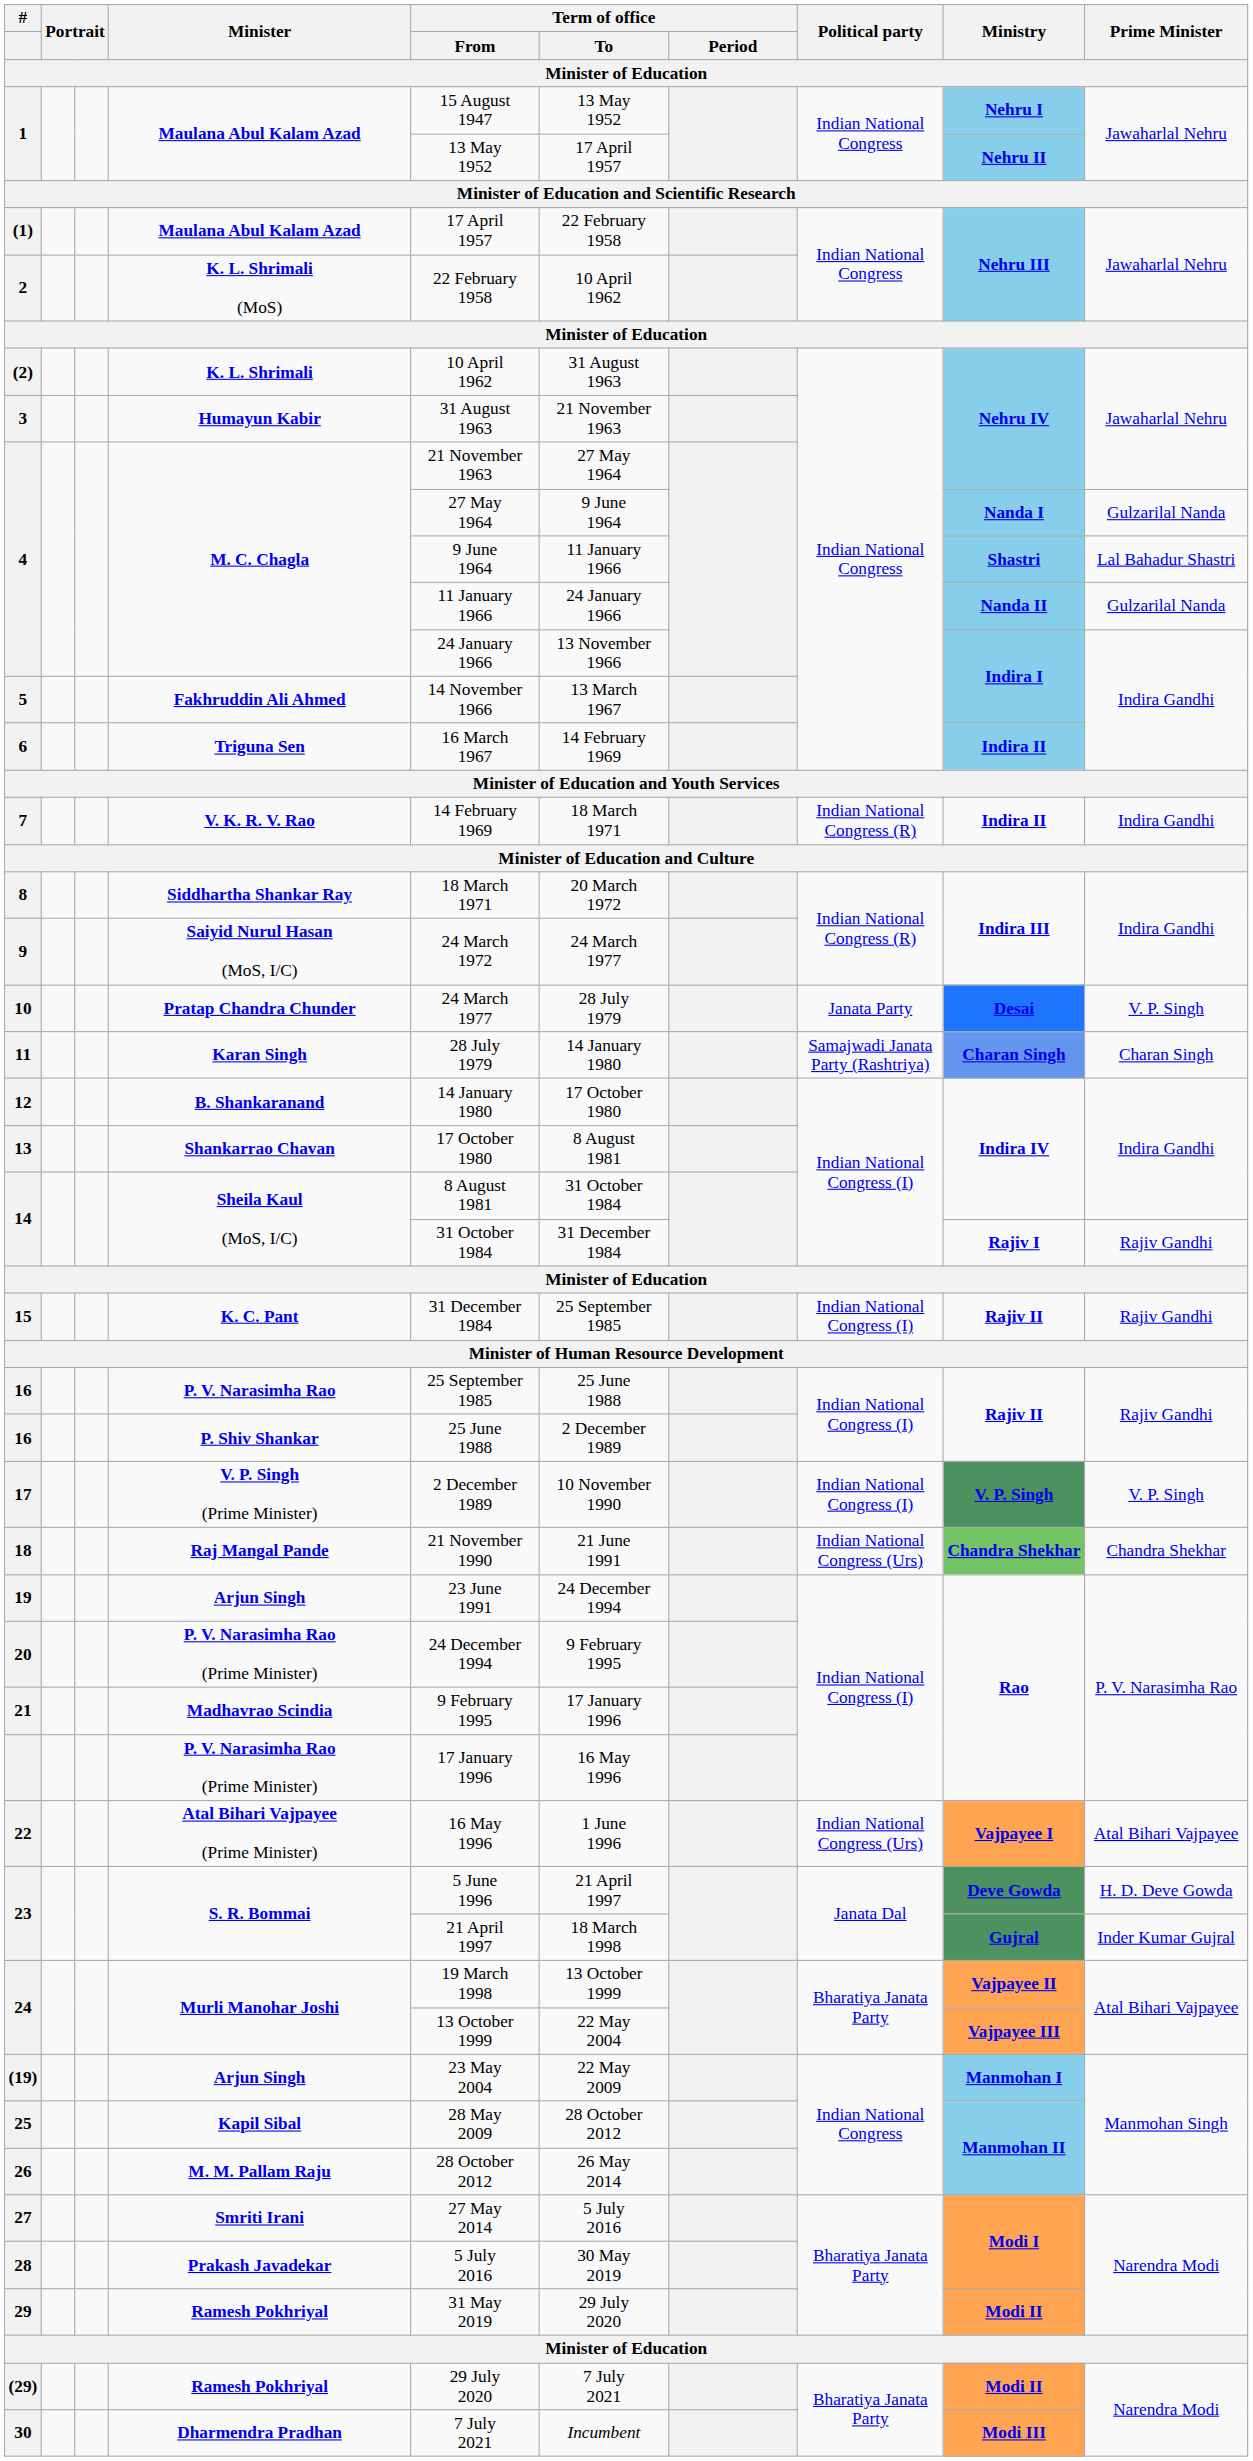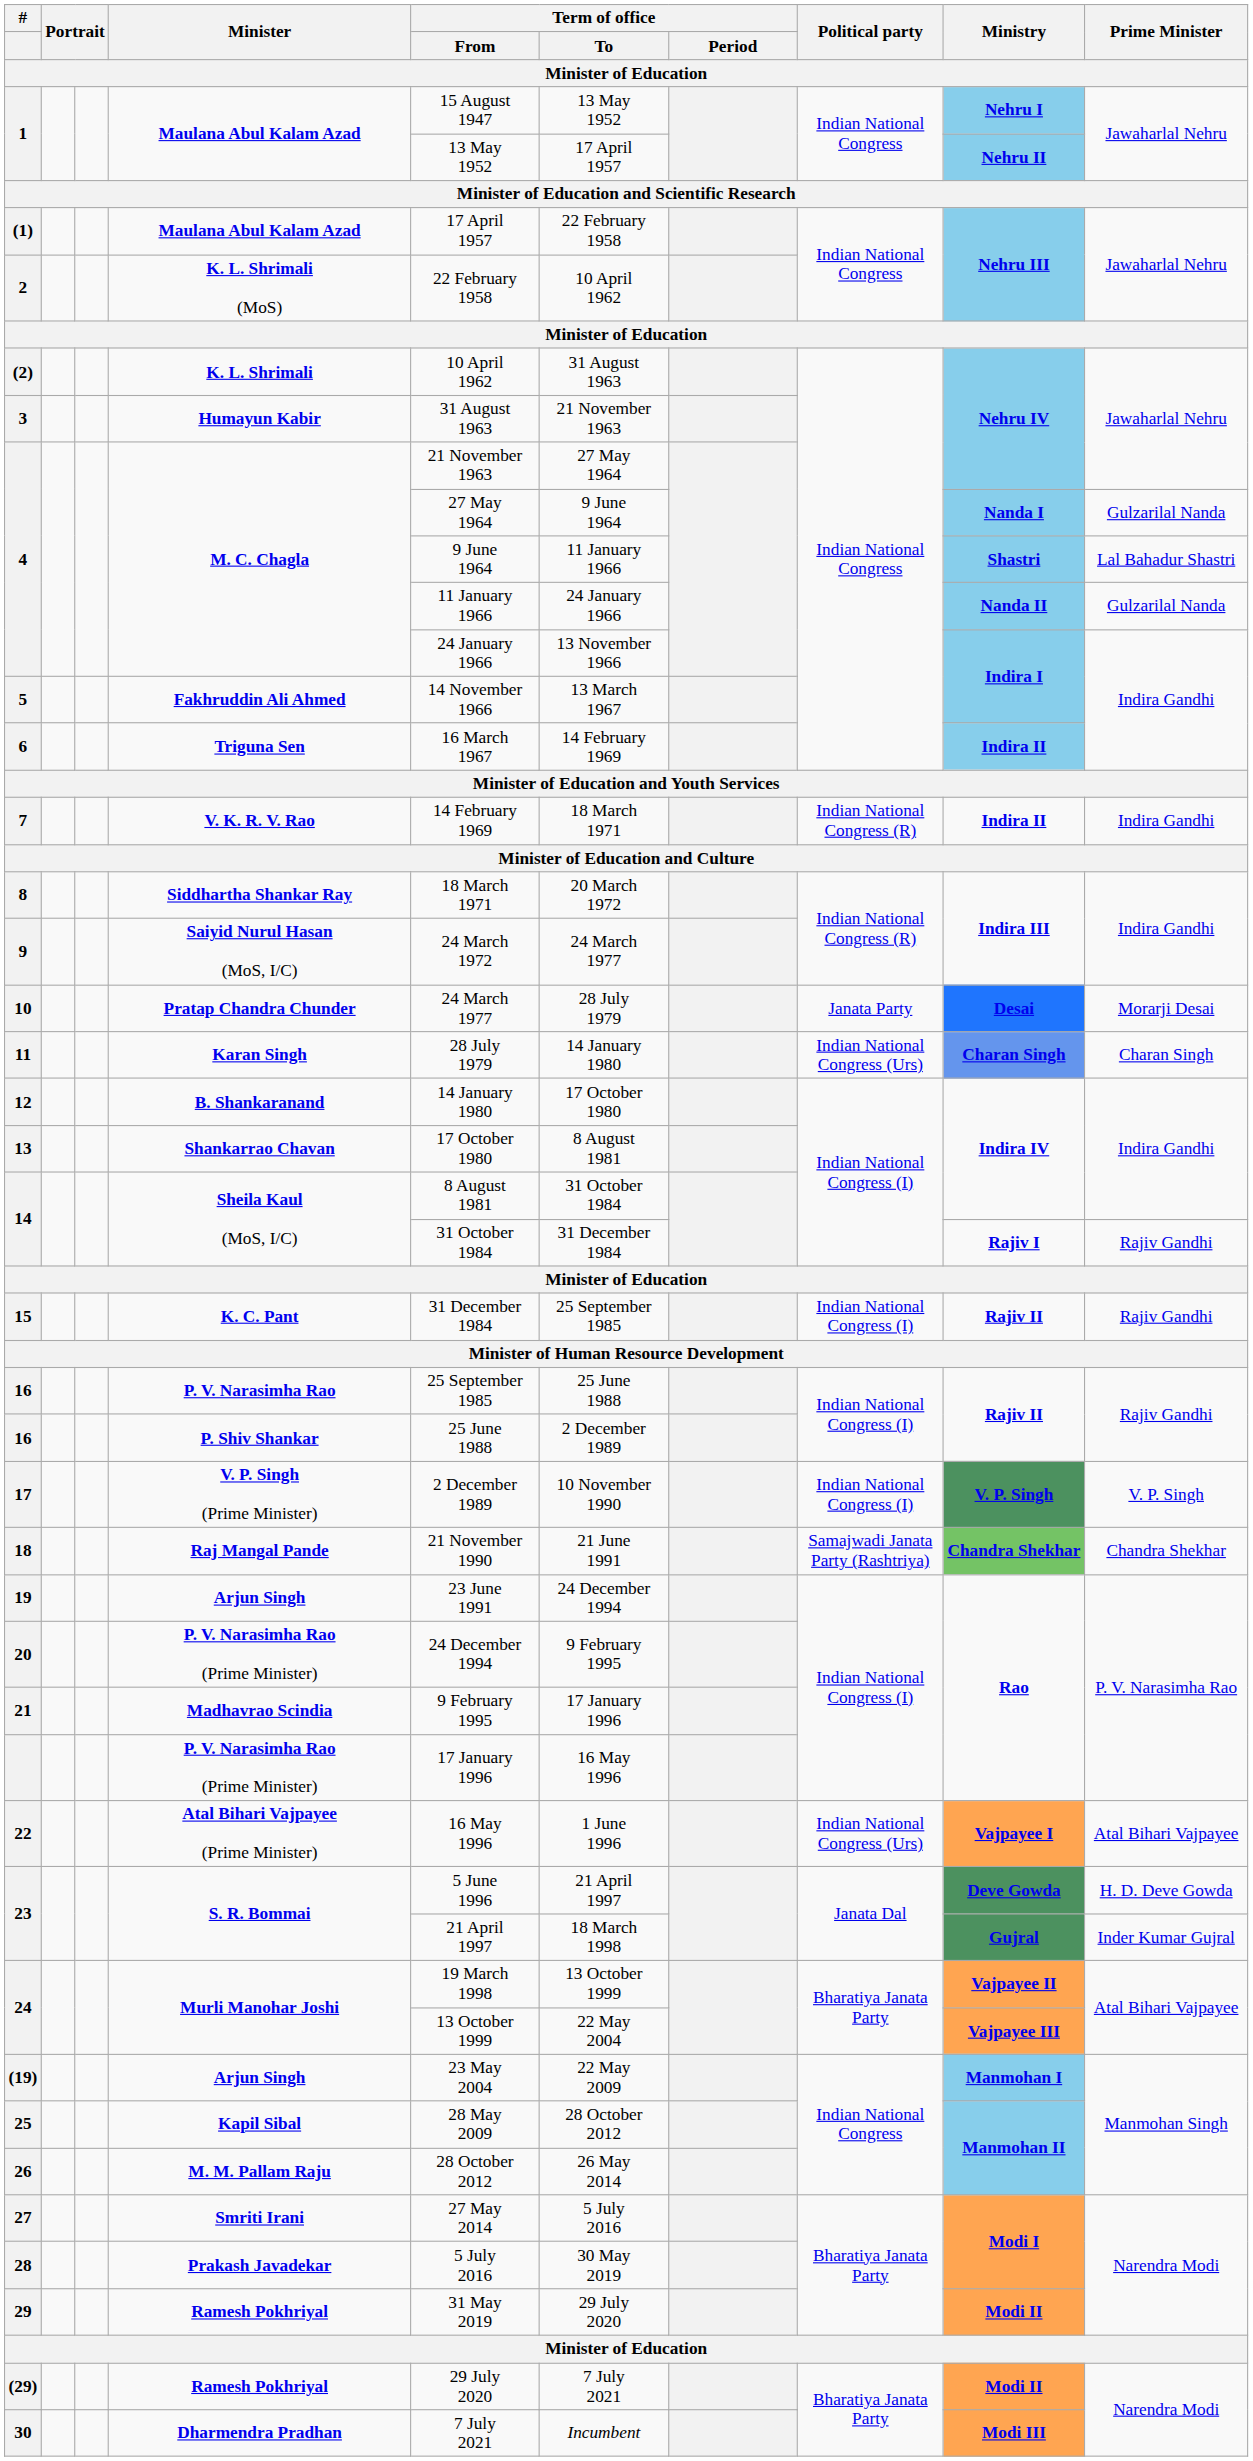(1166, 1008) V. P. Singh -> (1166, 1008) Morarji Desai
(870, 1055) Samajwadi Janata Party (Rashtriya) -> (870, 1055) Indian National Congress (Urs)
(870, 1550) Indian National Congress (Urs) -> (870, 1550) Samajwadi Janata Party (Rashtriya)
